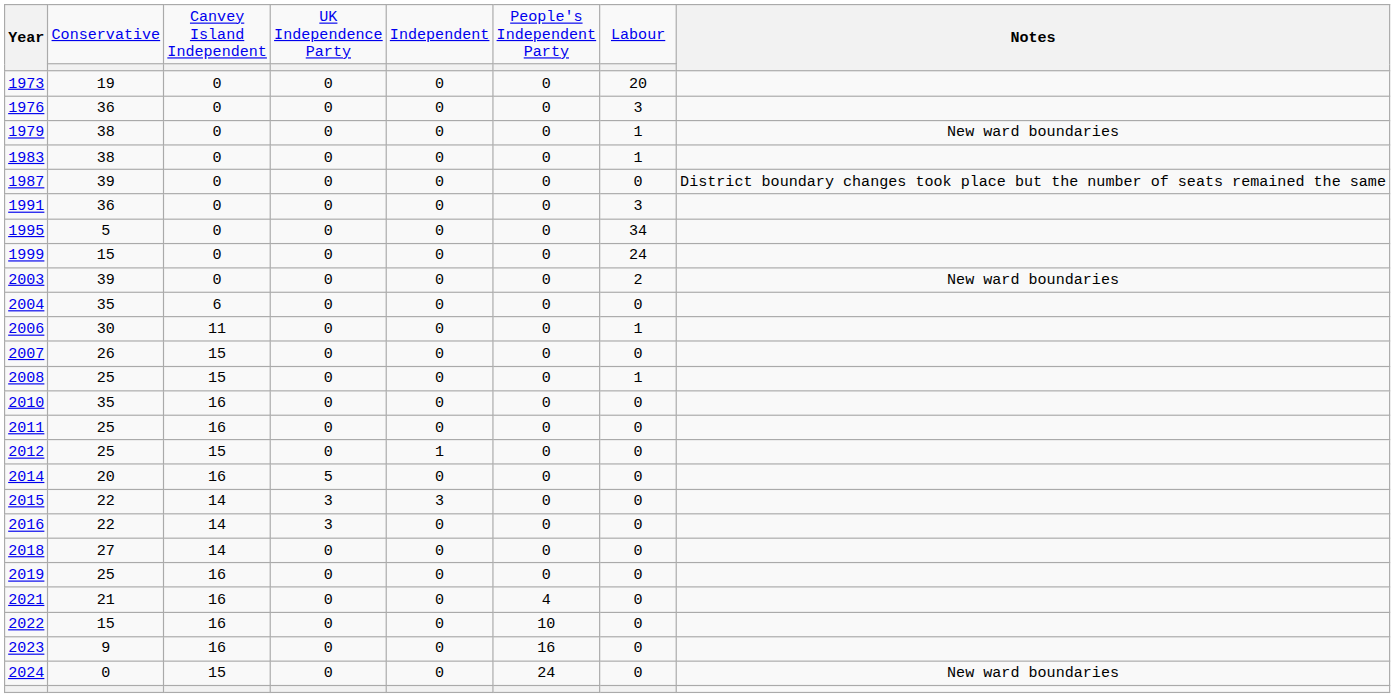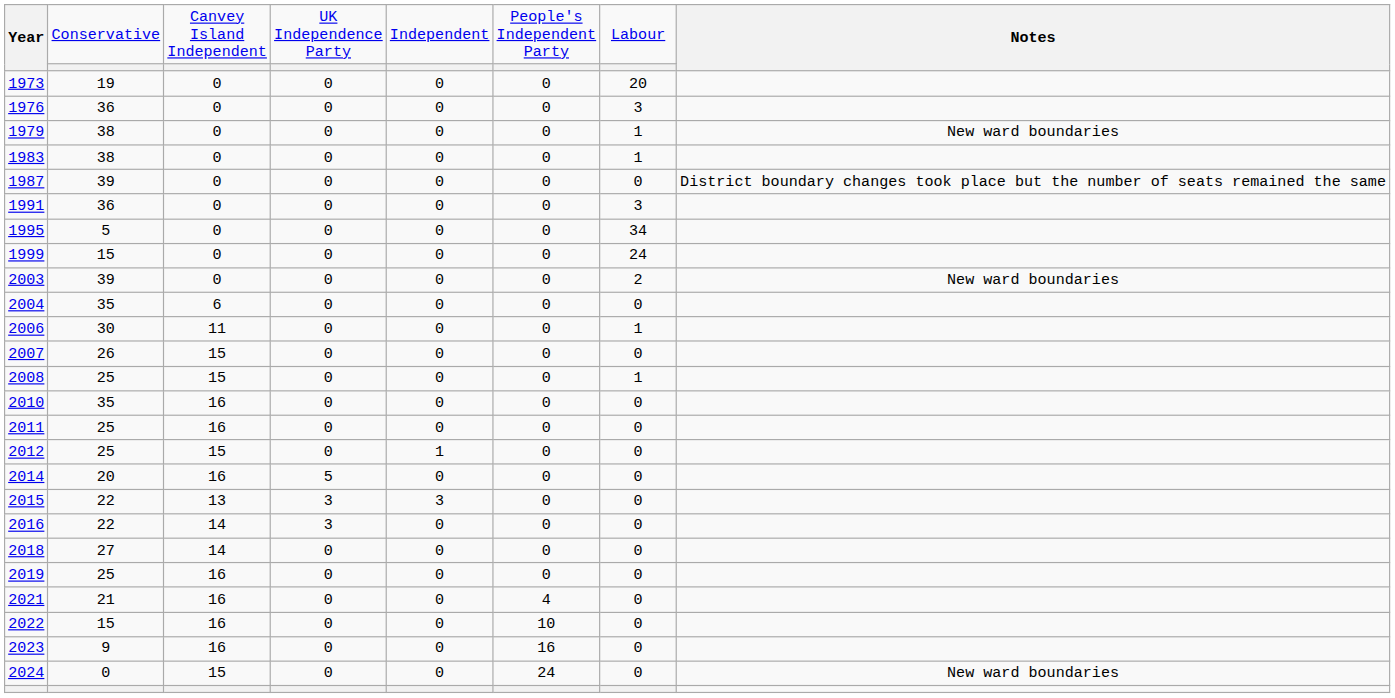(217, 501) 14 -> (217, 501) 13
